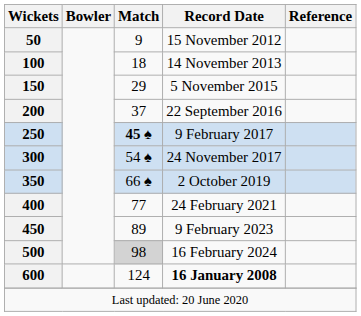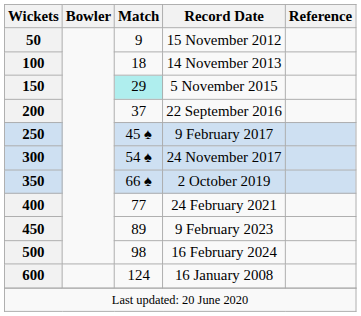(139, 87) no background -> (139, 87) paleturquoise background
(139, 134) bold -> (139, 134) normal
(139, 252) lightgrey background -> (139, 252) no background
(224, 275) bold -> (224, 275) normal
